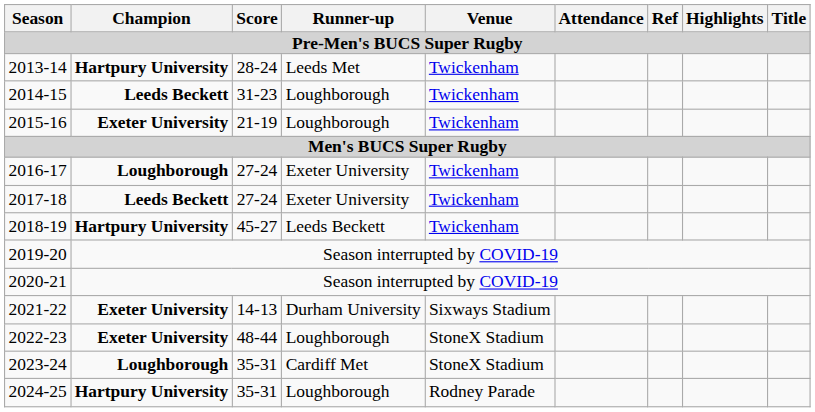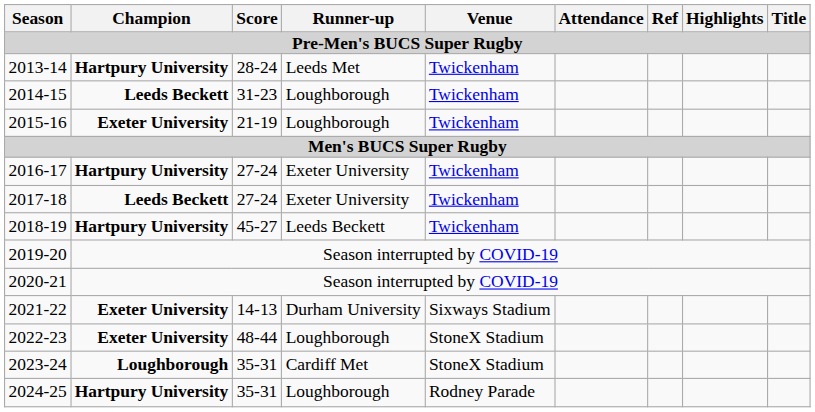(173, 171) Loughborough -> (152, 171) Hartpury University
